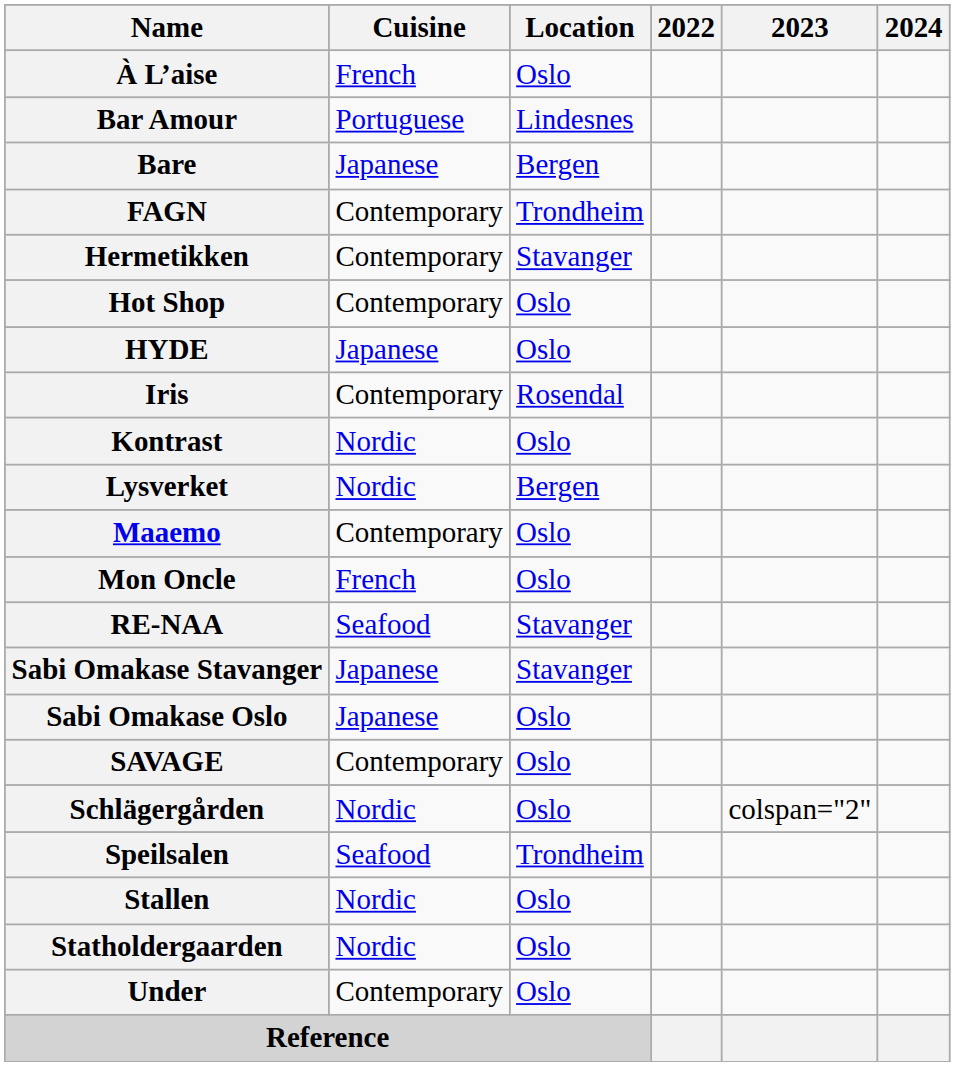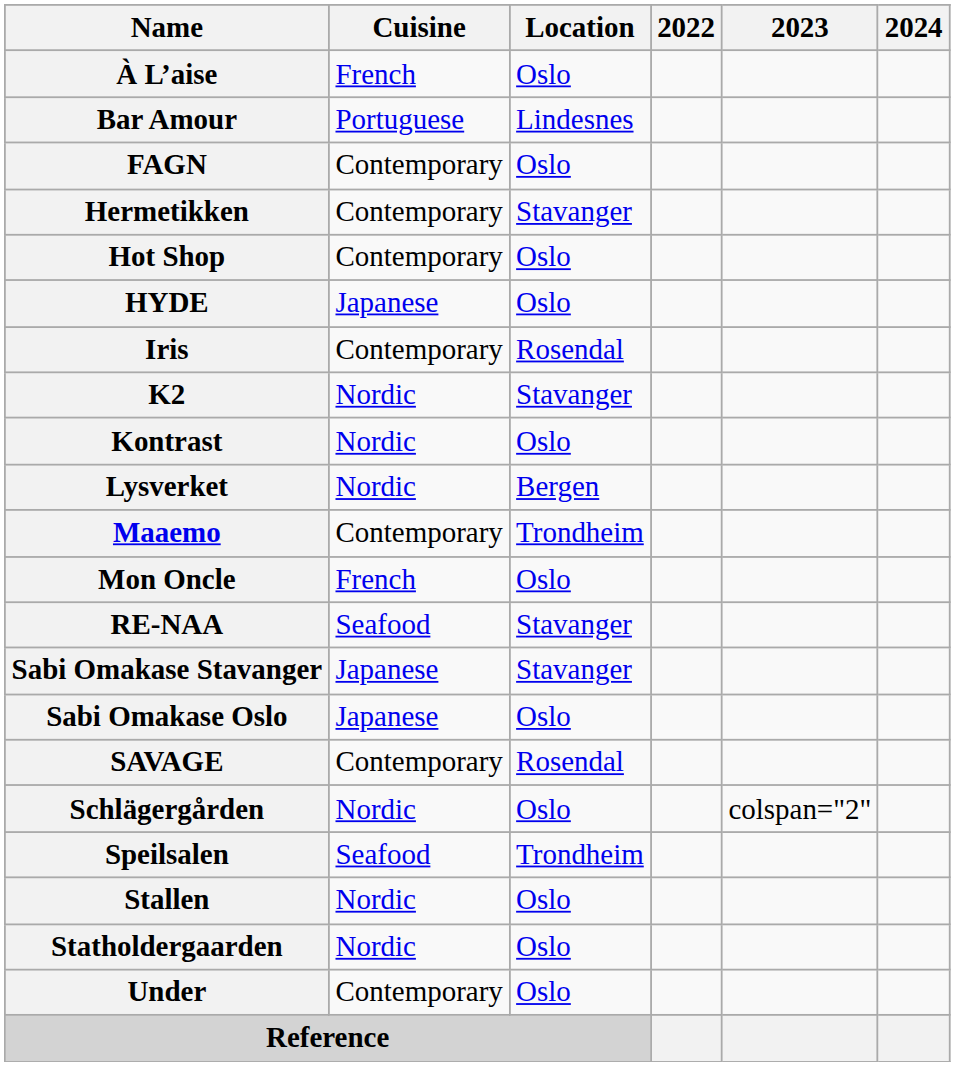- row: (167, 165)
(580, 211) Trondheim -> (543, 165) Oslo
+ row: (167, 394)
(543, 532) Oslo -> (580, 532) Trondheim
(543, 762) Oslo -> (570, 762) Rosendal
